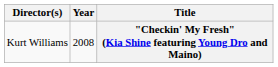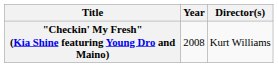columns swapped: (185, 13) <-> (37, 13)
